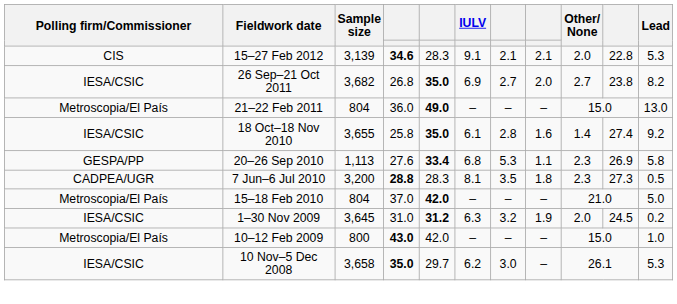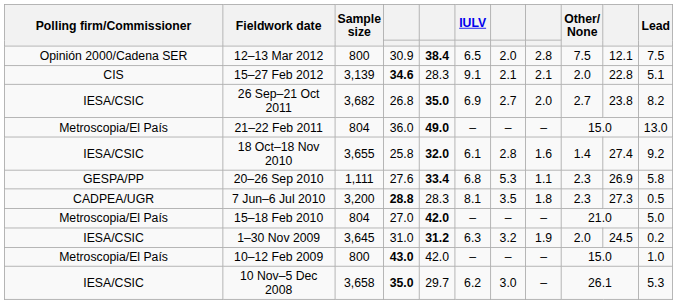+ row: (279, 56)
(656, 56) 5.3 -> (656, 75) 5.1
(437, 134) 35.0 -> (437, 154) 32.0
(359, 160) 1,113 -> (359, 180) 1,111
(402, 199) 37.0 -> (402, 218) 27.0
